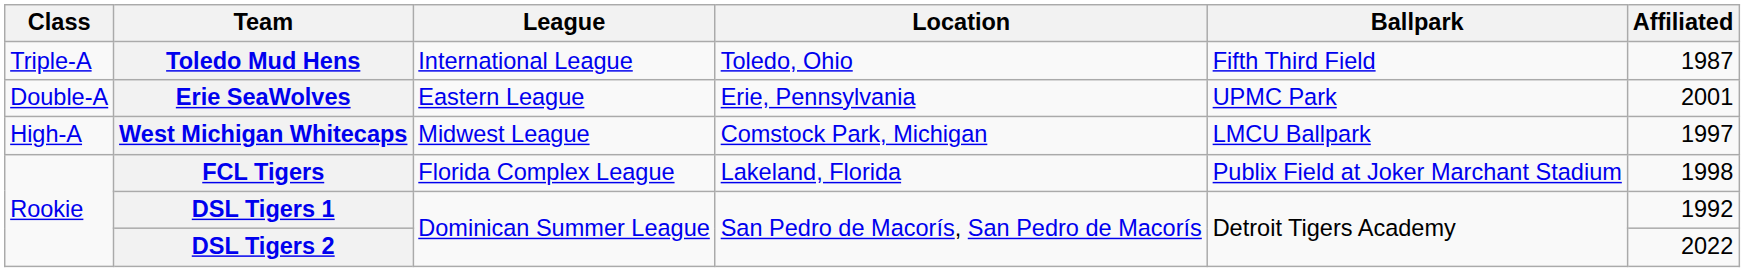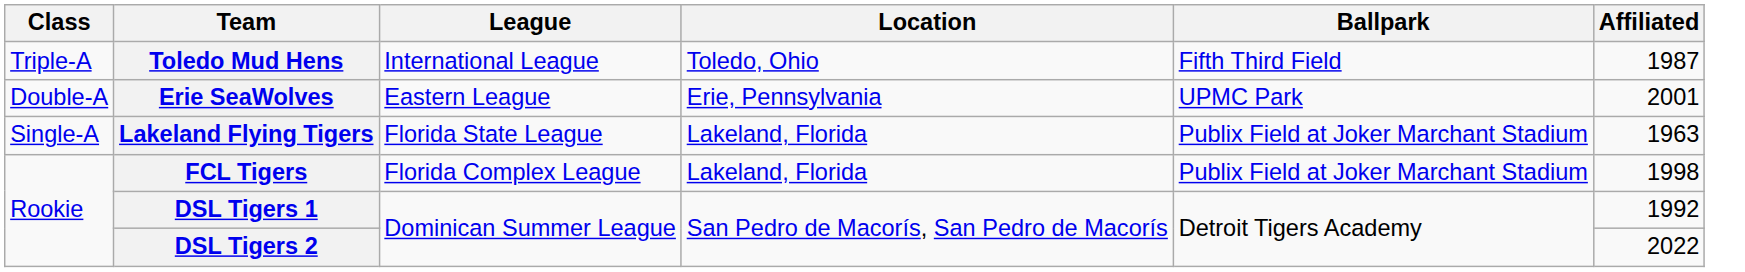- row: (263, 135)
+ row: (246, 135)
